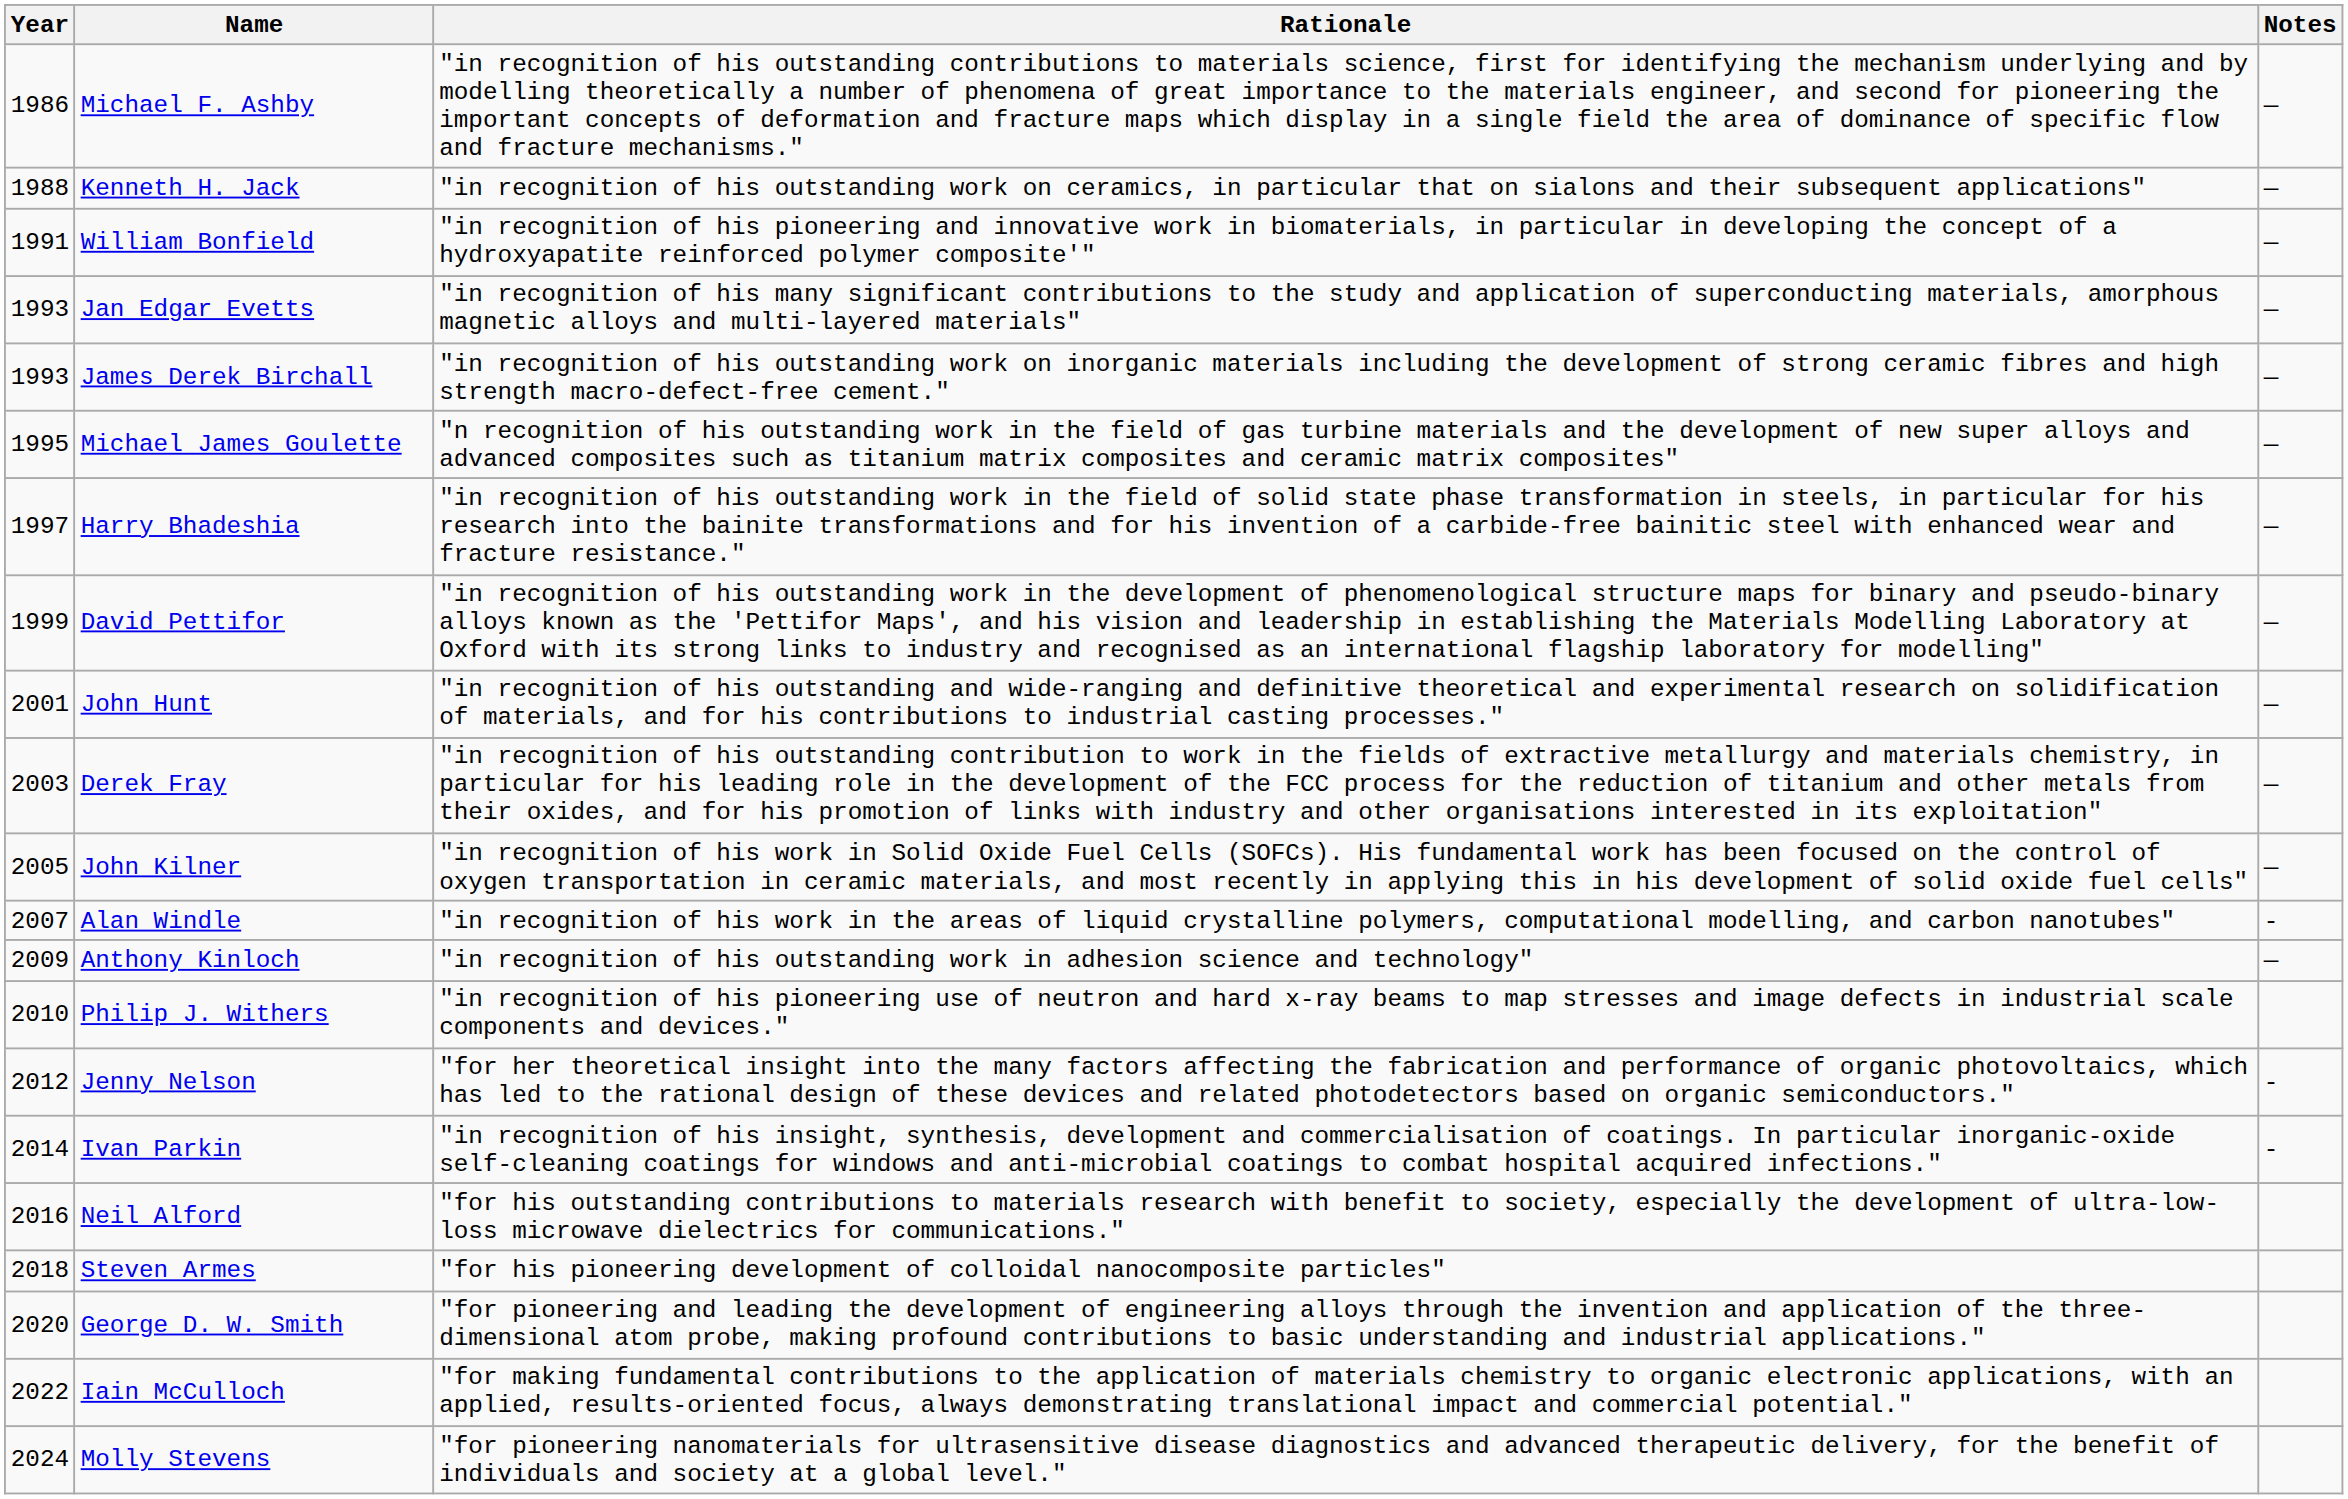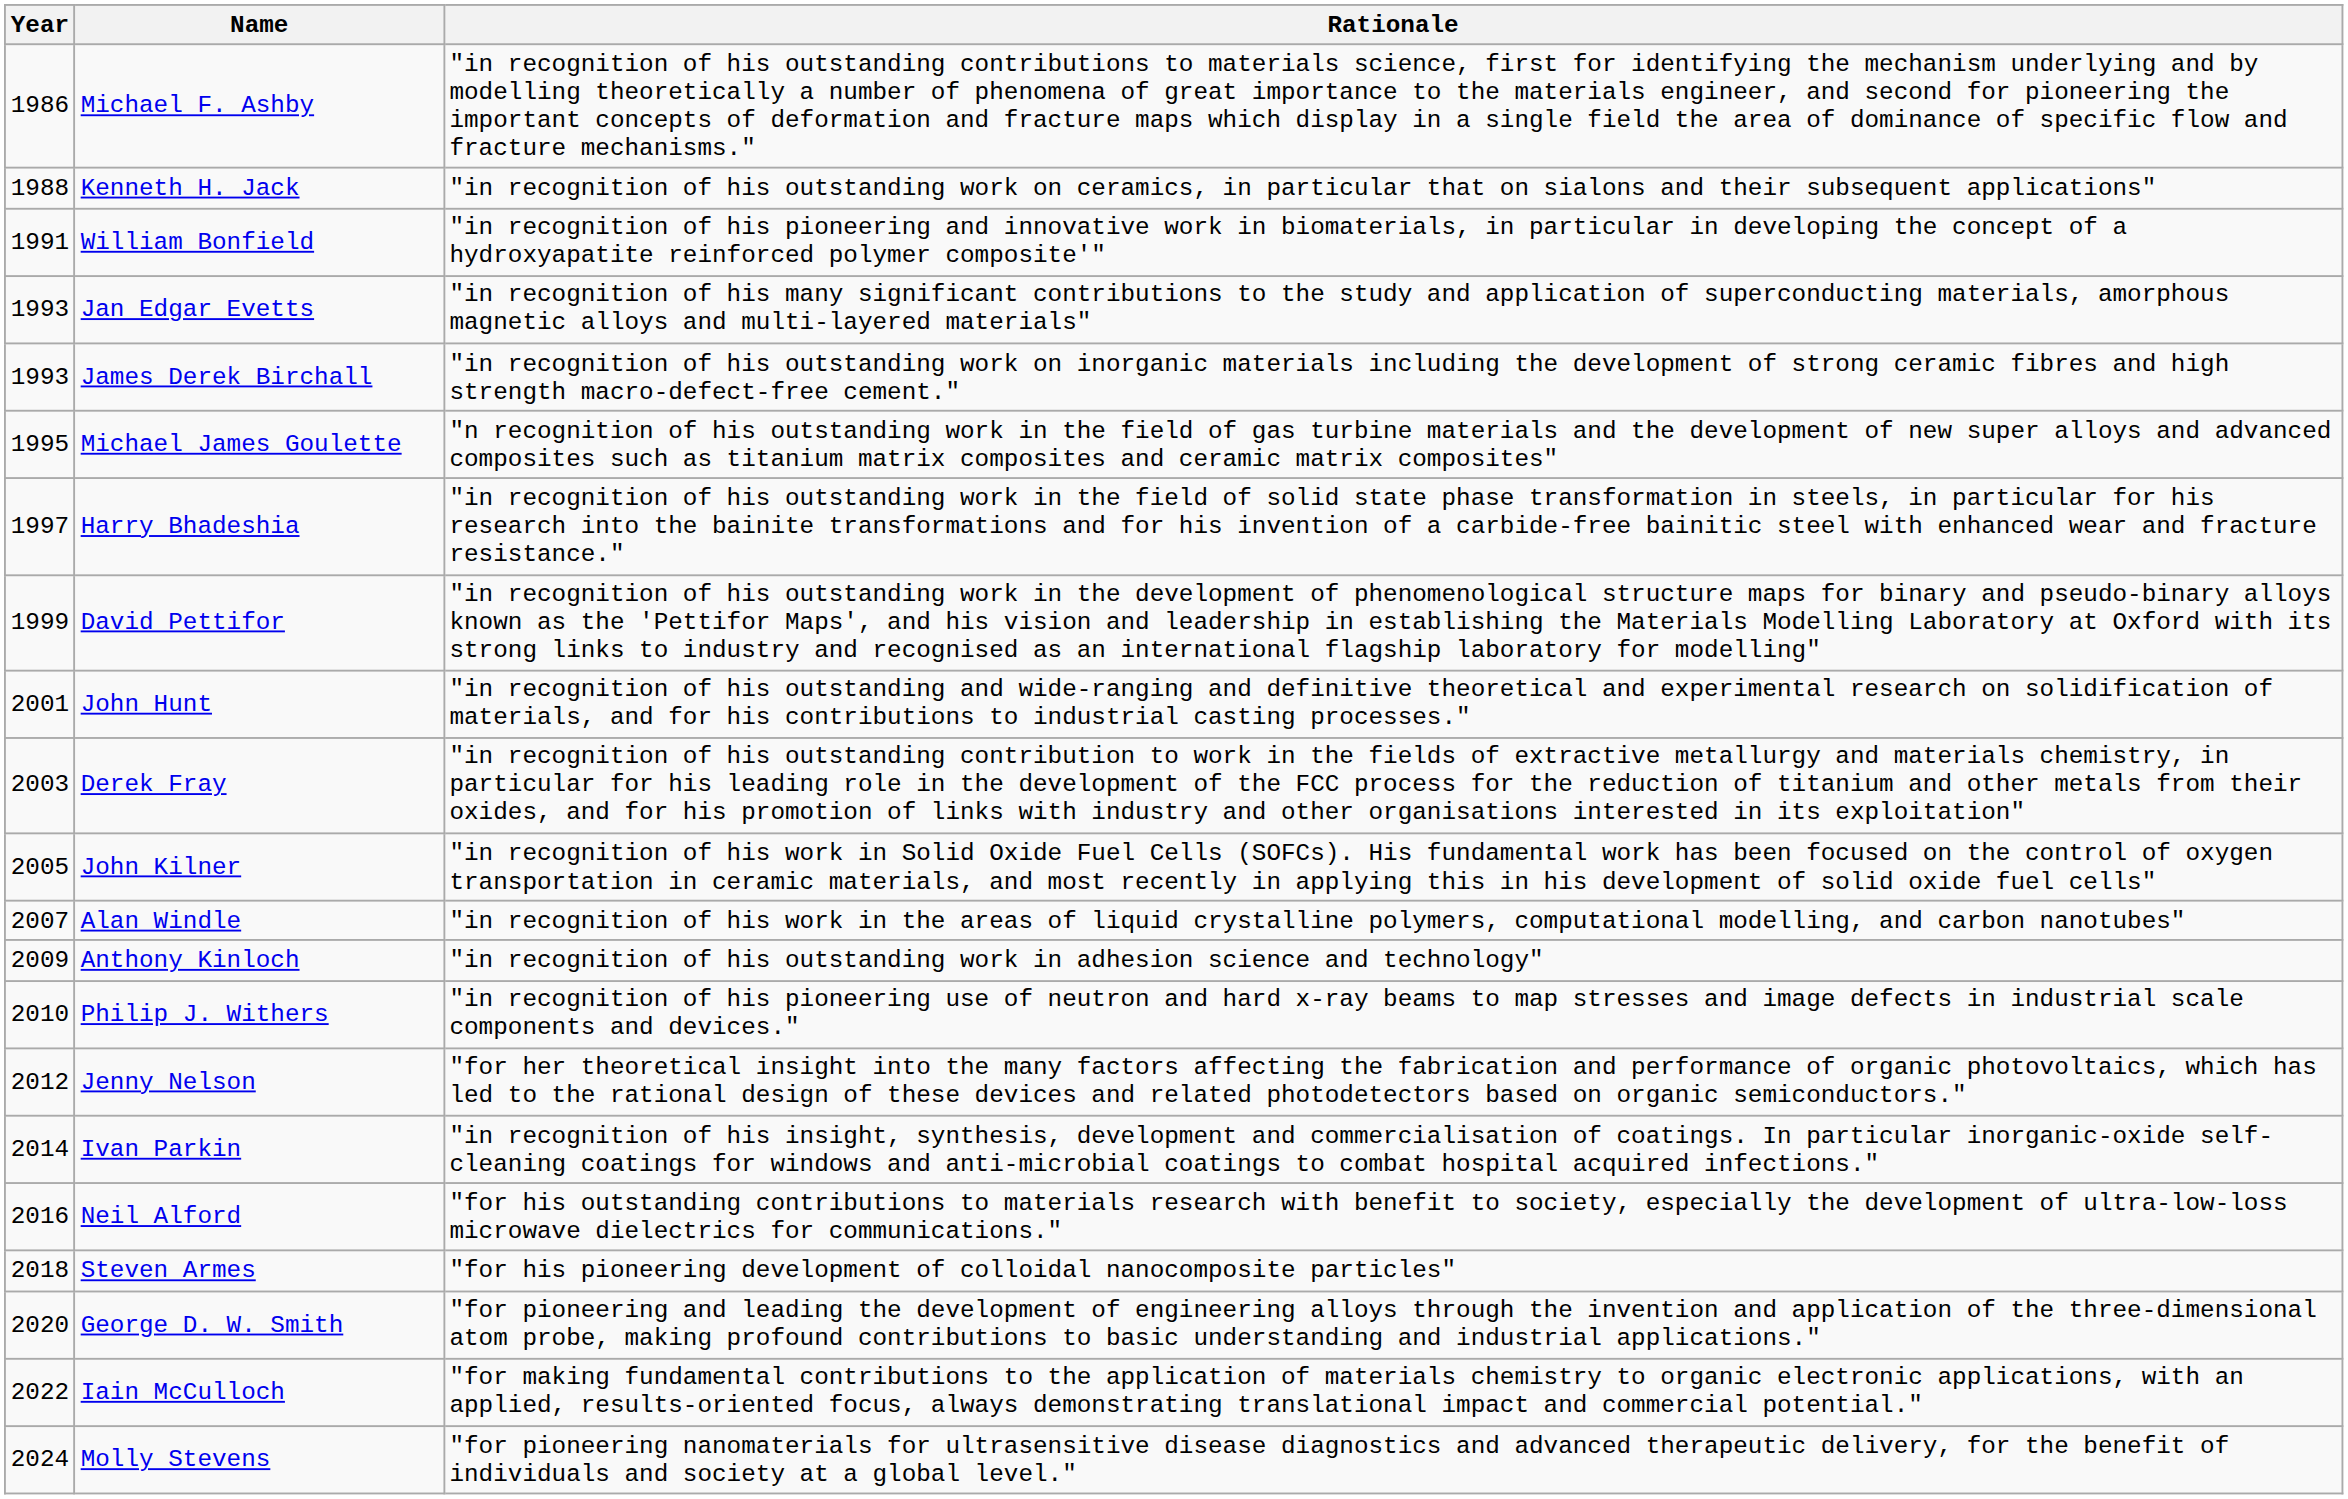- column: (2300, 25)
